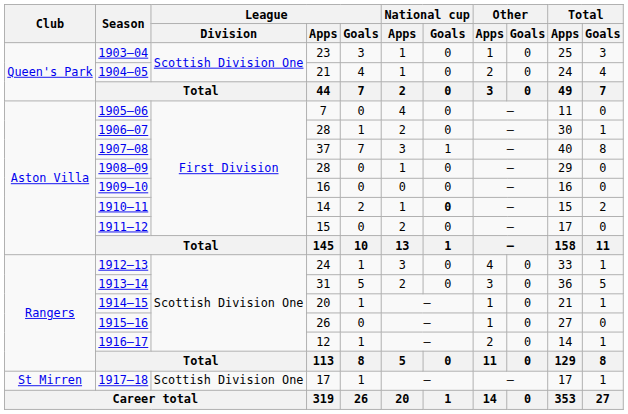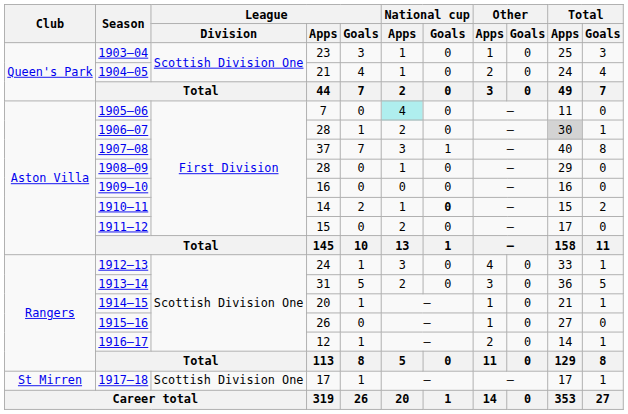(402, 110) no background -> (402, 110) paleturquoise background
(565, 130) no background -> (565, 130) lightgrey background
